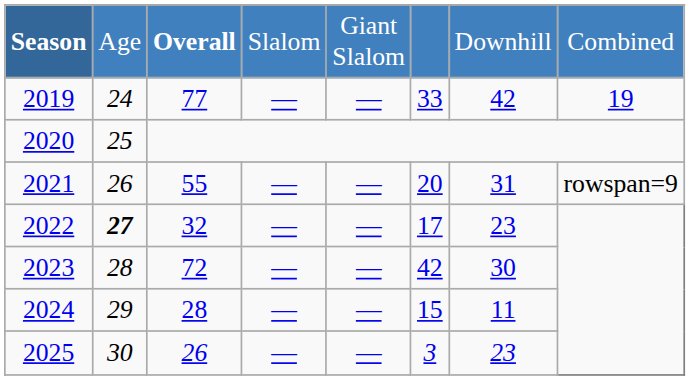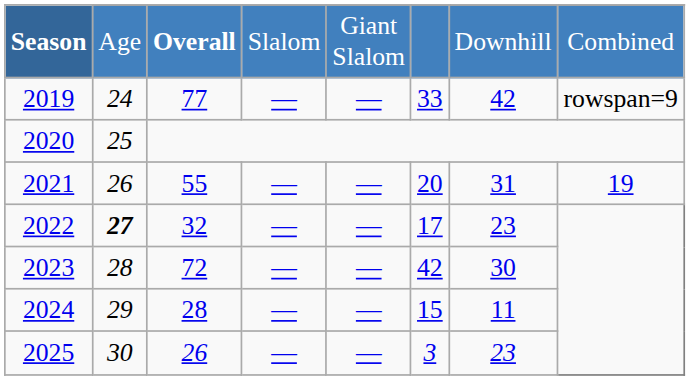(621, 98) 19 -> (621, 98) rowspan=9
(621, 183) rowspan=9 -> (621, 183) 19
